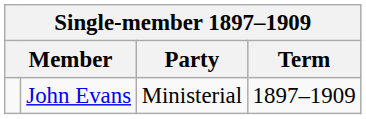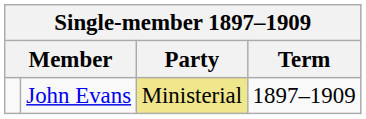(192, 95) no background -> (192, 95) khaki background
